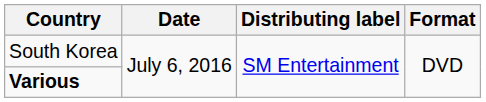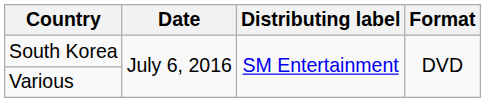(44, 81) bold -> (41, 81) normal
